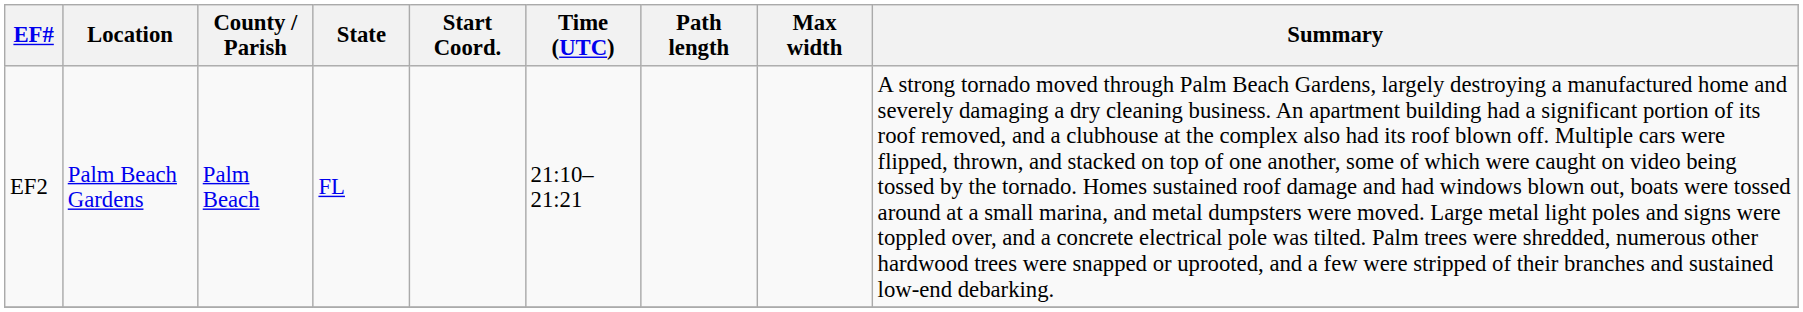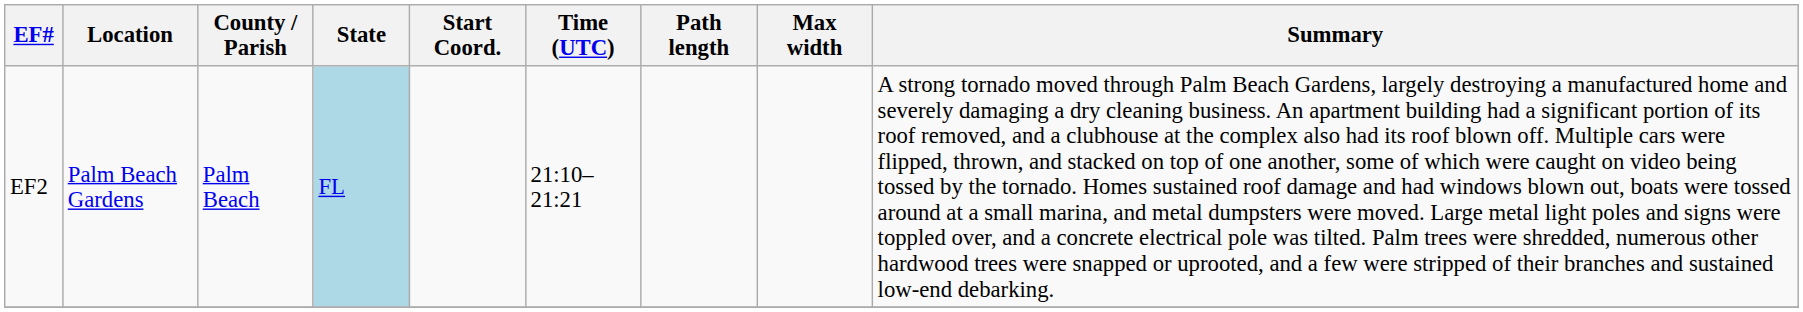(332, 186) no background -> (332, 186) lightblue background
